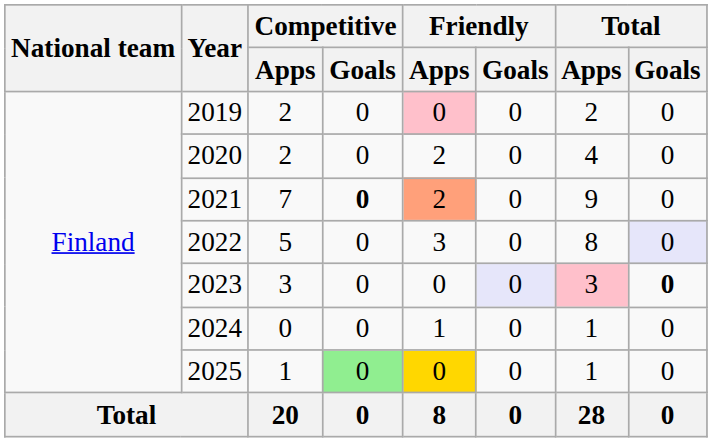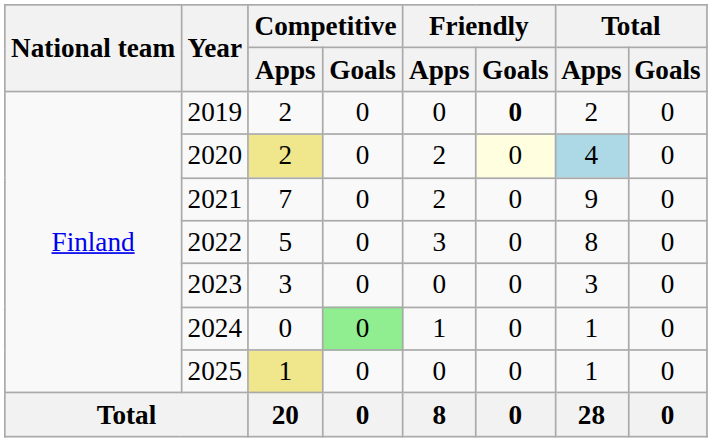(439, 112) pink background -> (439, 112) no background
(515, 112) normal -> (515, 112) bold
(285, 155) no background -> (285, 155) khaki background
(515, 155) no background -> (515, 155) lightyellow background
(591, 155) no background -> (591, 155) lightblue background
(363, 198) bold -> (363, 198) normal
(439, 198) lightsalmon background -> (439, 198) no background
(667, 241) lavender background -> (667, 241) no background
(515, 284) lavender background -> (515, 284) no background
(591, 284) pink background -> (591, 284) no background
(667, 284) bold -> (667, 284) normal
(363, 328) no background -> (363, 328) lightgreen background
(285, 371) no background -> (285, 371) khaki background
(363, 371) lightgreen background -> (363, 371) no background
(439, 371) gold background -> (439, 371) no background
